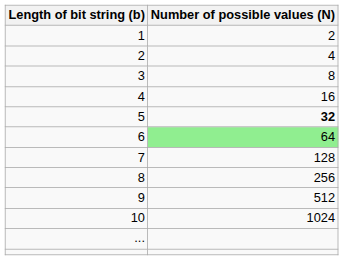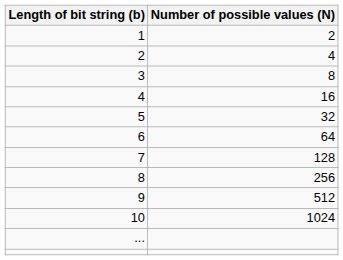(328, 116) bold -> (328, 116) normal
(328, 137) lightgreen background -> (328, 137) no background
